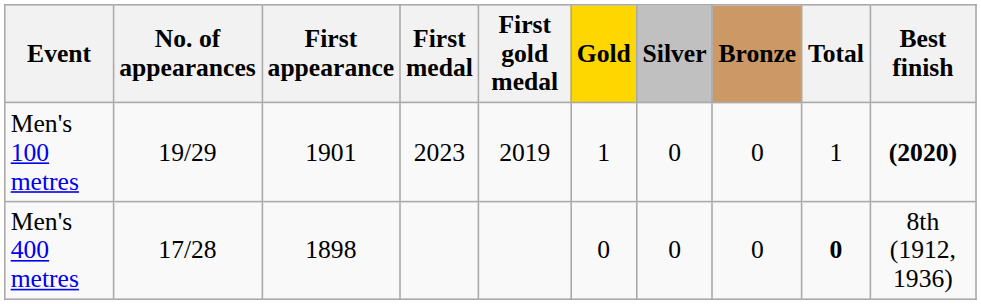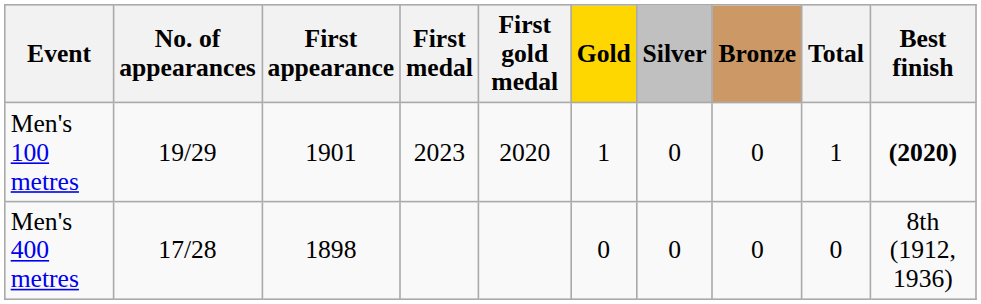(525, 151) 2019 -> (525, 151) 2020
(836, 250) bold -> (836, 250) normal
